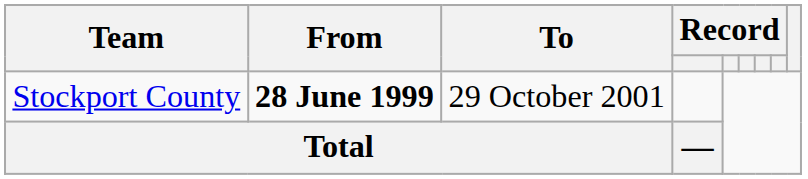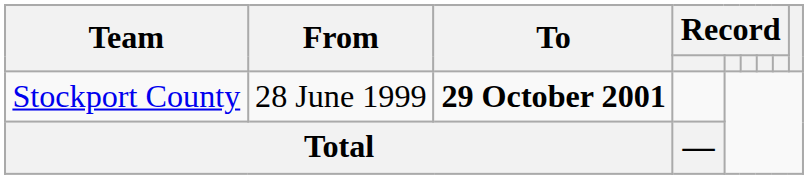(344, 95) bold -> (341, 95) normal
(557, 95) normal -> (554, 95) bold
